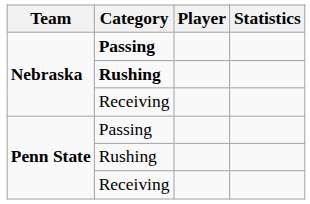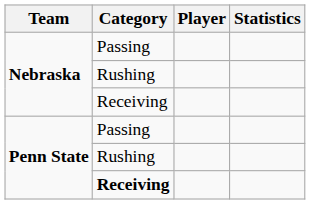(127, 46) bold -> (123, 46) normal
(130, 74) bold -> (126, 74) normal
(134, 184) normal -> (133, 184) bold
